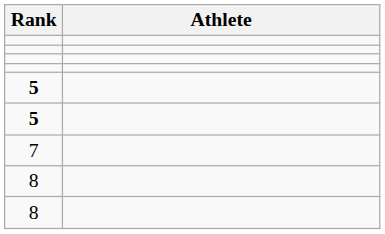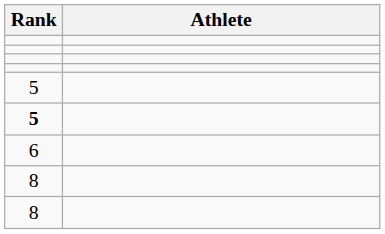(34, 87) bold -> (34, 87) normal
(34, 150) 7 -> (34, 150) 6
